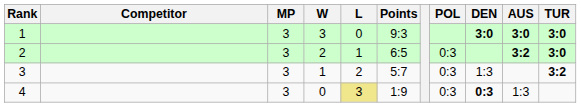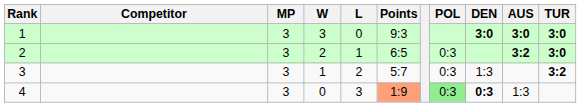(359, 92) khaki background -> (359, 92) no background
(399, 92) no background -> (399, 92) lightsalmon background
(448, 92) no background -> (448, 92) lightgreen background
